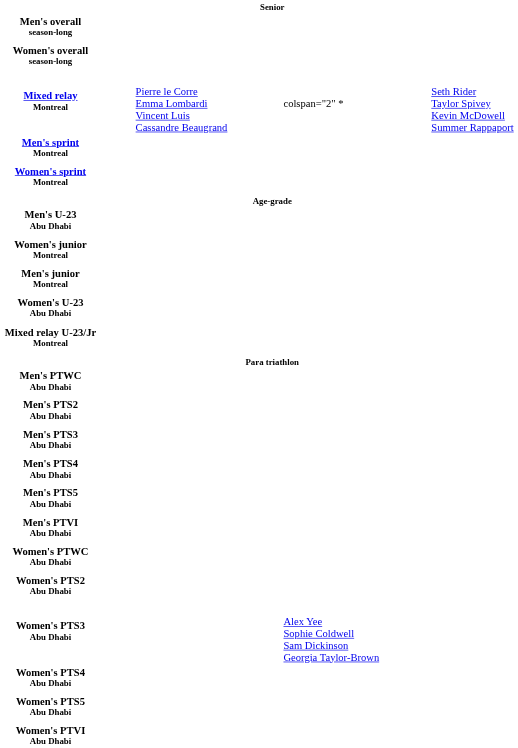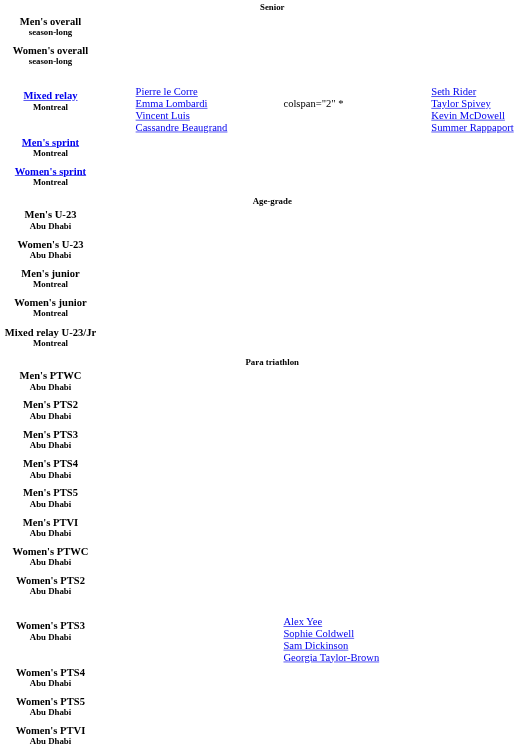rows swapped: (50, 308) <-> (50, 249)
